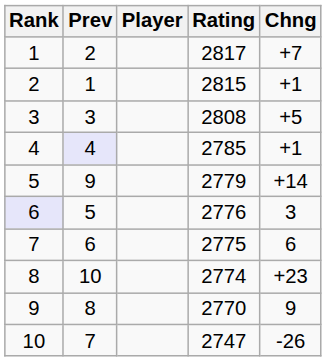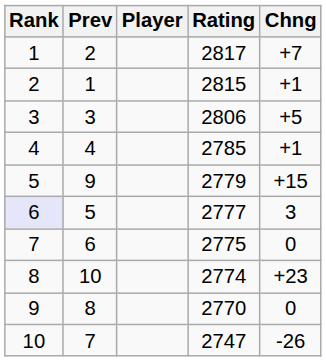(224, 117) 2808 -> (224, 117) 2806
(90, 149) lavender background -> (90, 149) no background
(291, 181) +14 -> (291, 181) +15
(224, 213) 2776 -> (224, 213) 2777
(291, 245) 6 -> (291, 245) 0
(291, 308) 9 -> (291, 308) 0
